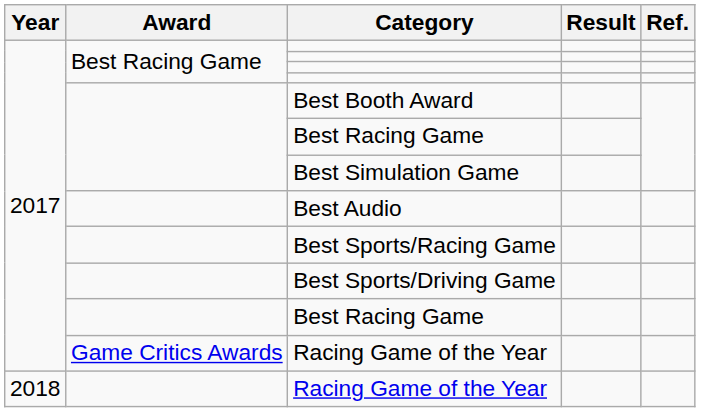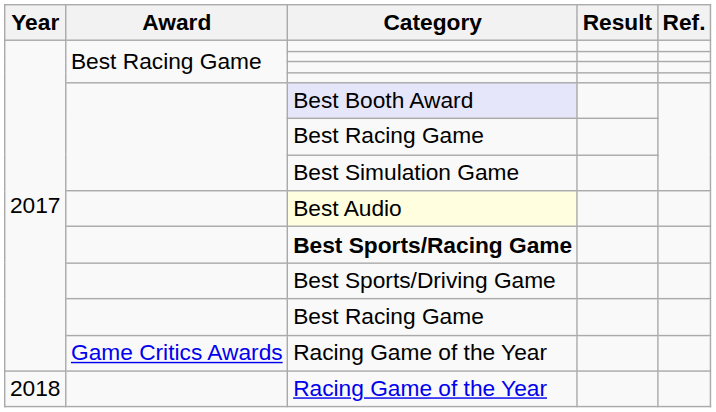(383, 100) no background -> (383, 100) lavender background
(347, 208) no background -> (347, 208) lightyellow background
(424, 244) normal -> (433, 244) bold
